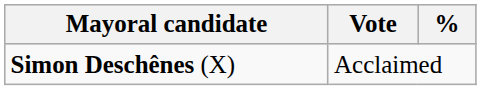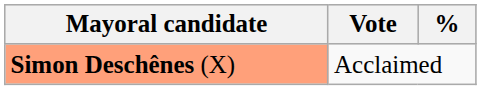(123, 63) no background -> (123, 63) lightsalmon background
